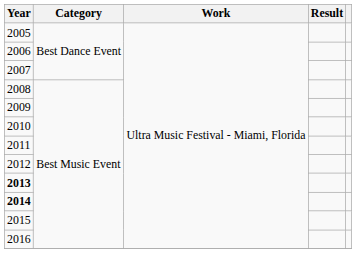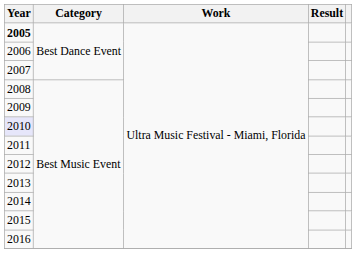(19, 32) normal -> (19, 32) bold
(19, 126) no background -> (19, 126) lavender background
(19, 182) bold -> (19, 182) normal
(19, 201) bold -> (19, 201) normal
